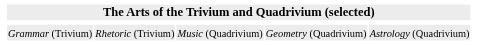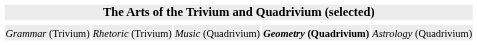(316, 33) normal -> (316, 32) bold
